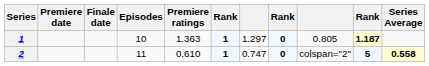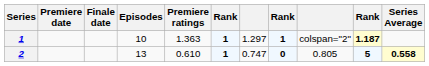(283, 38) 0 -> (283, 38) 1
(325, 38) 0.805 -> (325, 38) colspan="2"
(141, 54) 11 -> (141, 54) 13
(325, 54) colspan="2" -> (325, 54) 0.805
